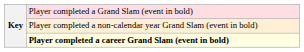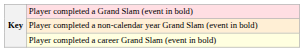(129, 39) bold -> (122, 39) normal
